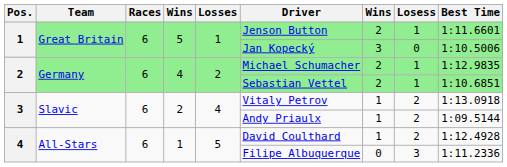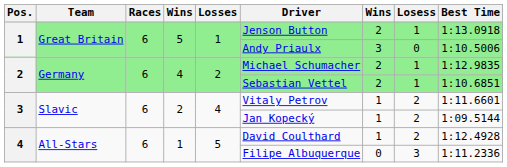(471, 31) 1:11.6601 -> (471, 31) 1:13.0918
(278, 49) Jan Kopecký -> (282, 49) Andy Priaulx
(471, 101) 1:13.0918 -> (471, 101) 1:11.6601
(282, 119) Andy Priaulx -> (278, 119) Jan Kopecký
